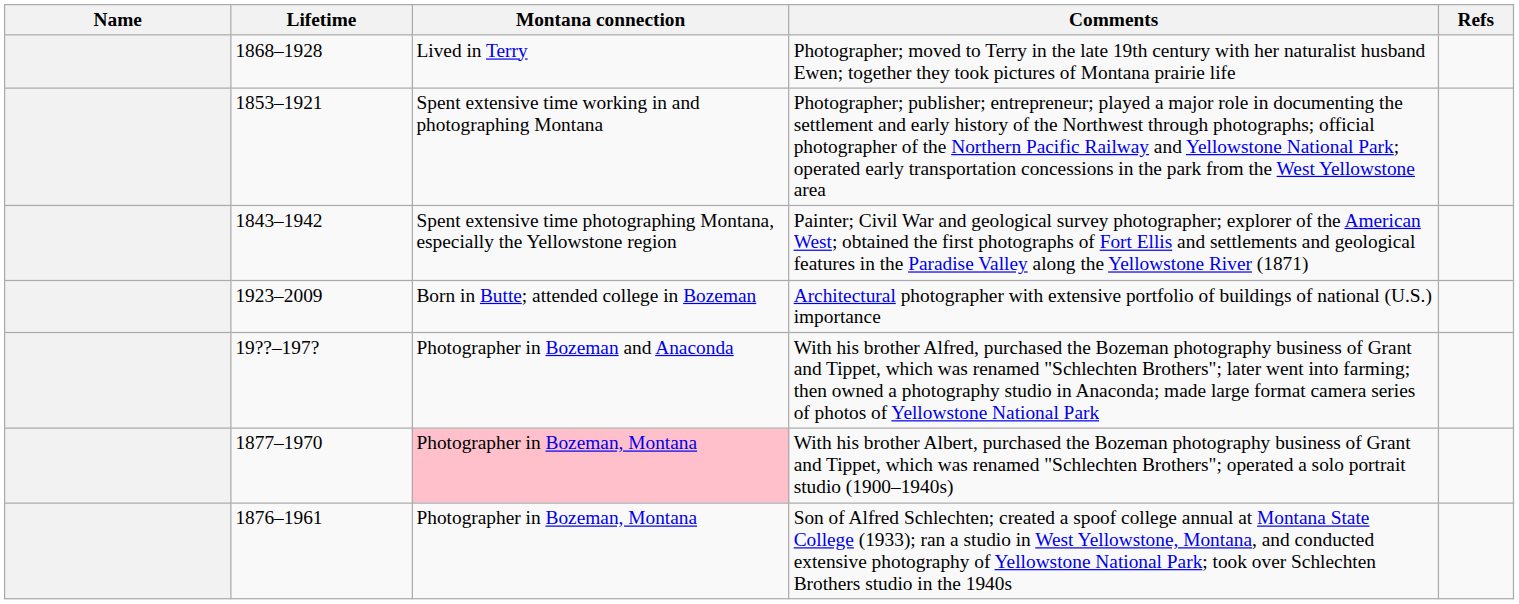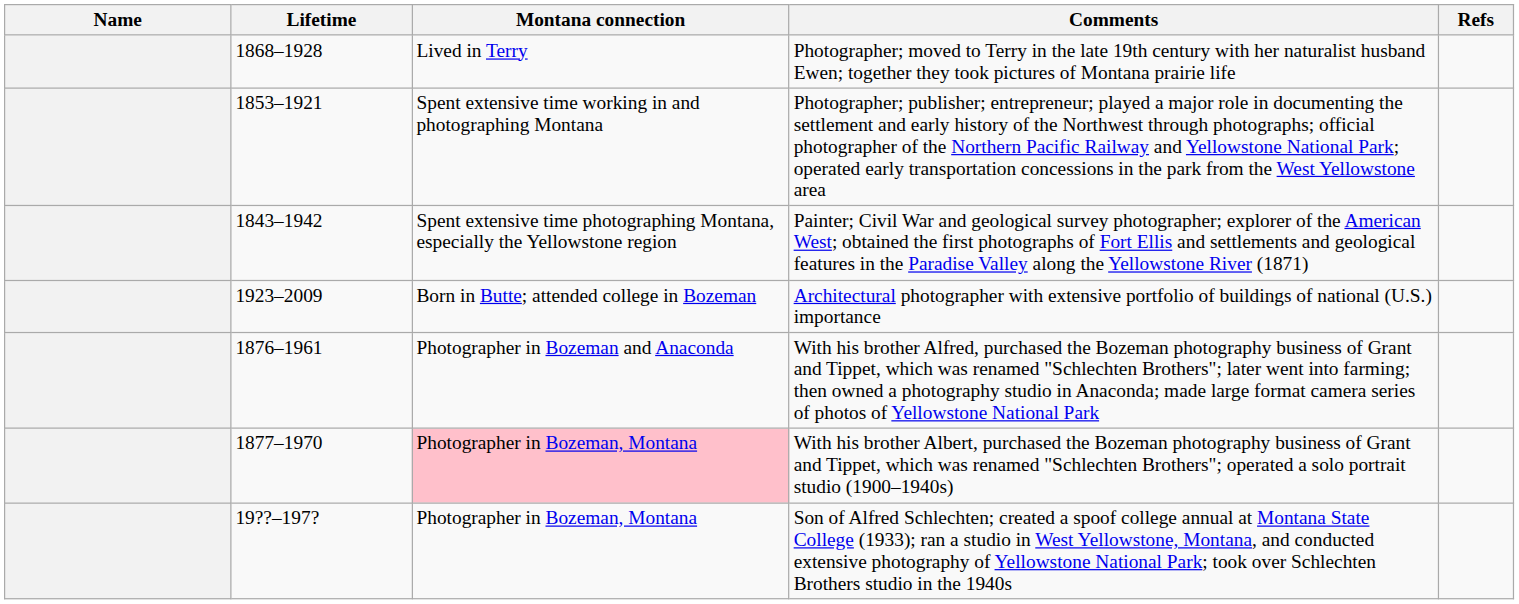(277, 347) 19??–197? -> (279, 347) 1876–1961
(279, 517) 1876–1961 -> (277, 517) 19??–197?
